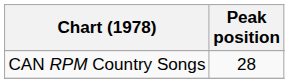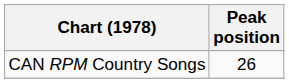(247, 64) 28 -> (247, 64) 26
